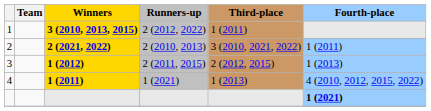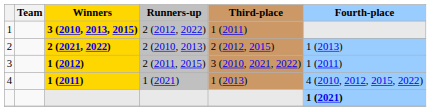(256, 47) 3 (2010, 2021, 2022) -> (242, 47) 2 (2012, 2015)
(324, 47) 1 (2011) -> (324, 47) 1 (2013)
(242, 64) 2 (2012, 2015) -> (256, 64) 3 (2010, 2021, 2022)
(324, 64) 1 (2013) -> (324, 64) 1 (2011)
